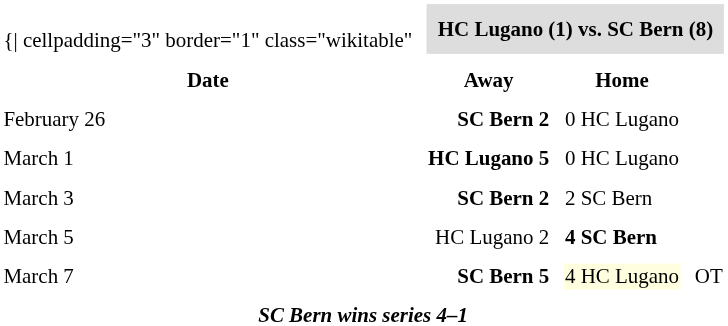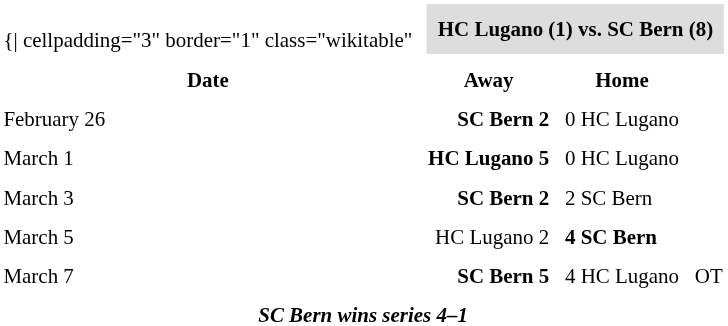(622, 276) lightyellow background -> (622, 276) no background
